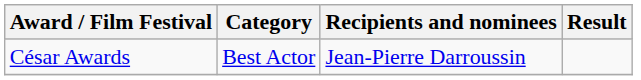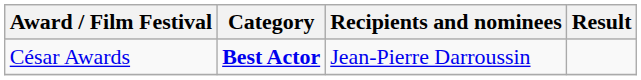(269, 56) normal -> (271, 56) bold
